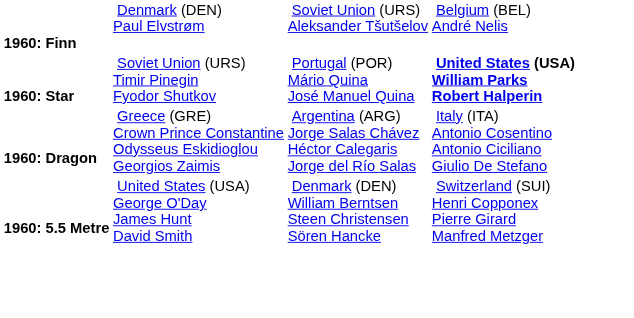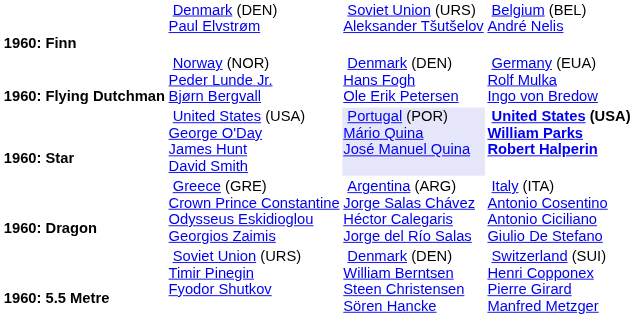+ row: (84, 96)
(179, 80) Soviet Union (URS) Timir Pinegin Fyodor Shutkov -> (237, 141) United States (USA) George O'Day James Hunt David Smith
(351, 80) no background -> (407, 133) lavender background
(181, 211) United States (USA) George O'Day James Hunt David Smith -> (235, 273) Soviet Union (URS) Timir Pinegin Fyodor Shutkov
